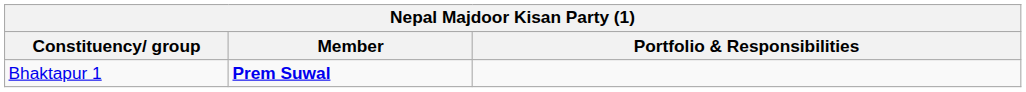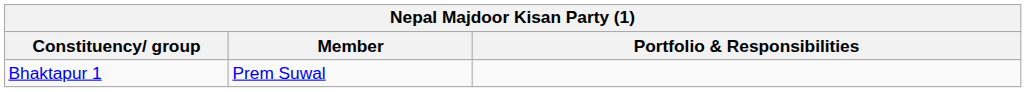(281, 73) bold -> (279, 73) normal
